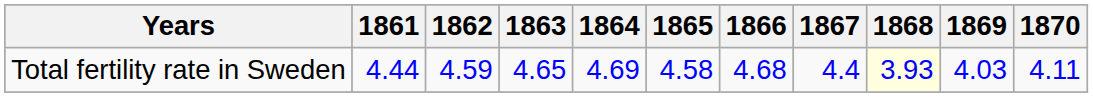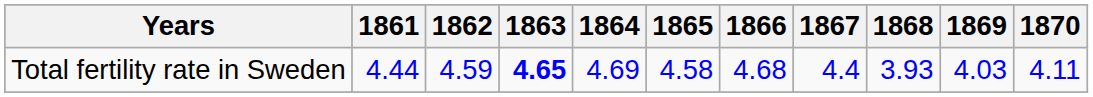(540, 69) normal -> (540, 69) bold
(907, 69) lightyellow background -> (907, 69) no background
